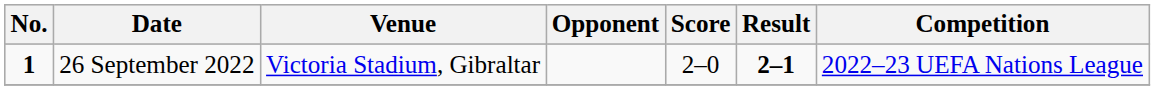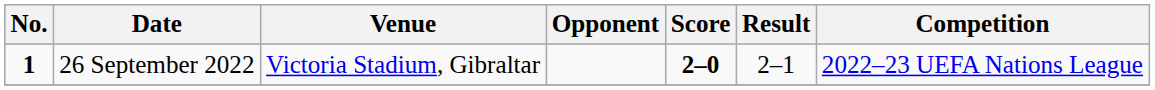(701, 64) normal -> (701, 64) bold
(776, 64) bold -> (776, 64) normal
